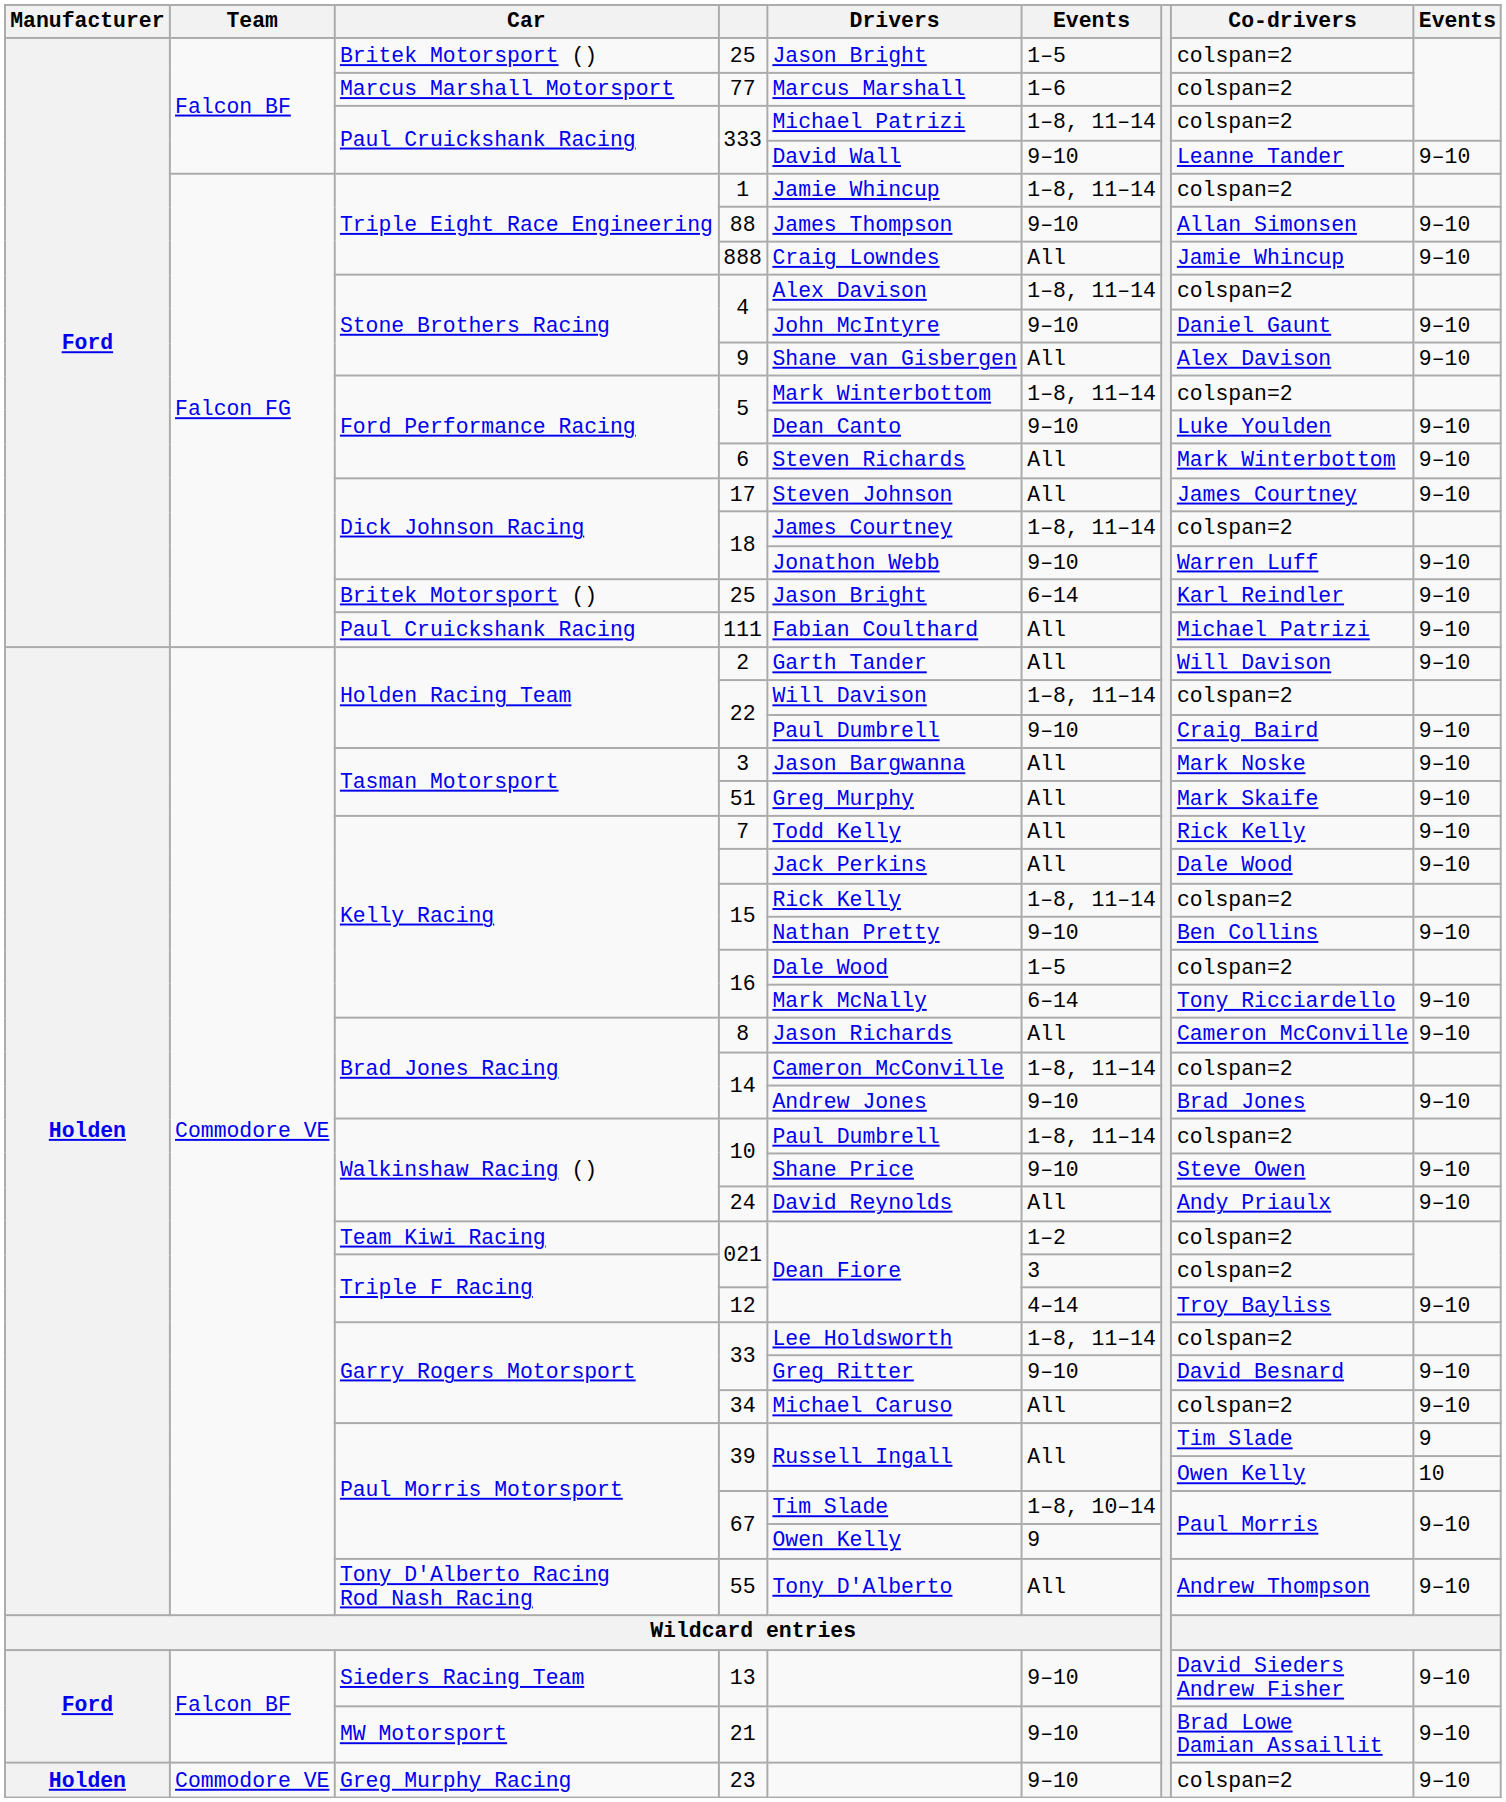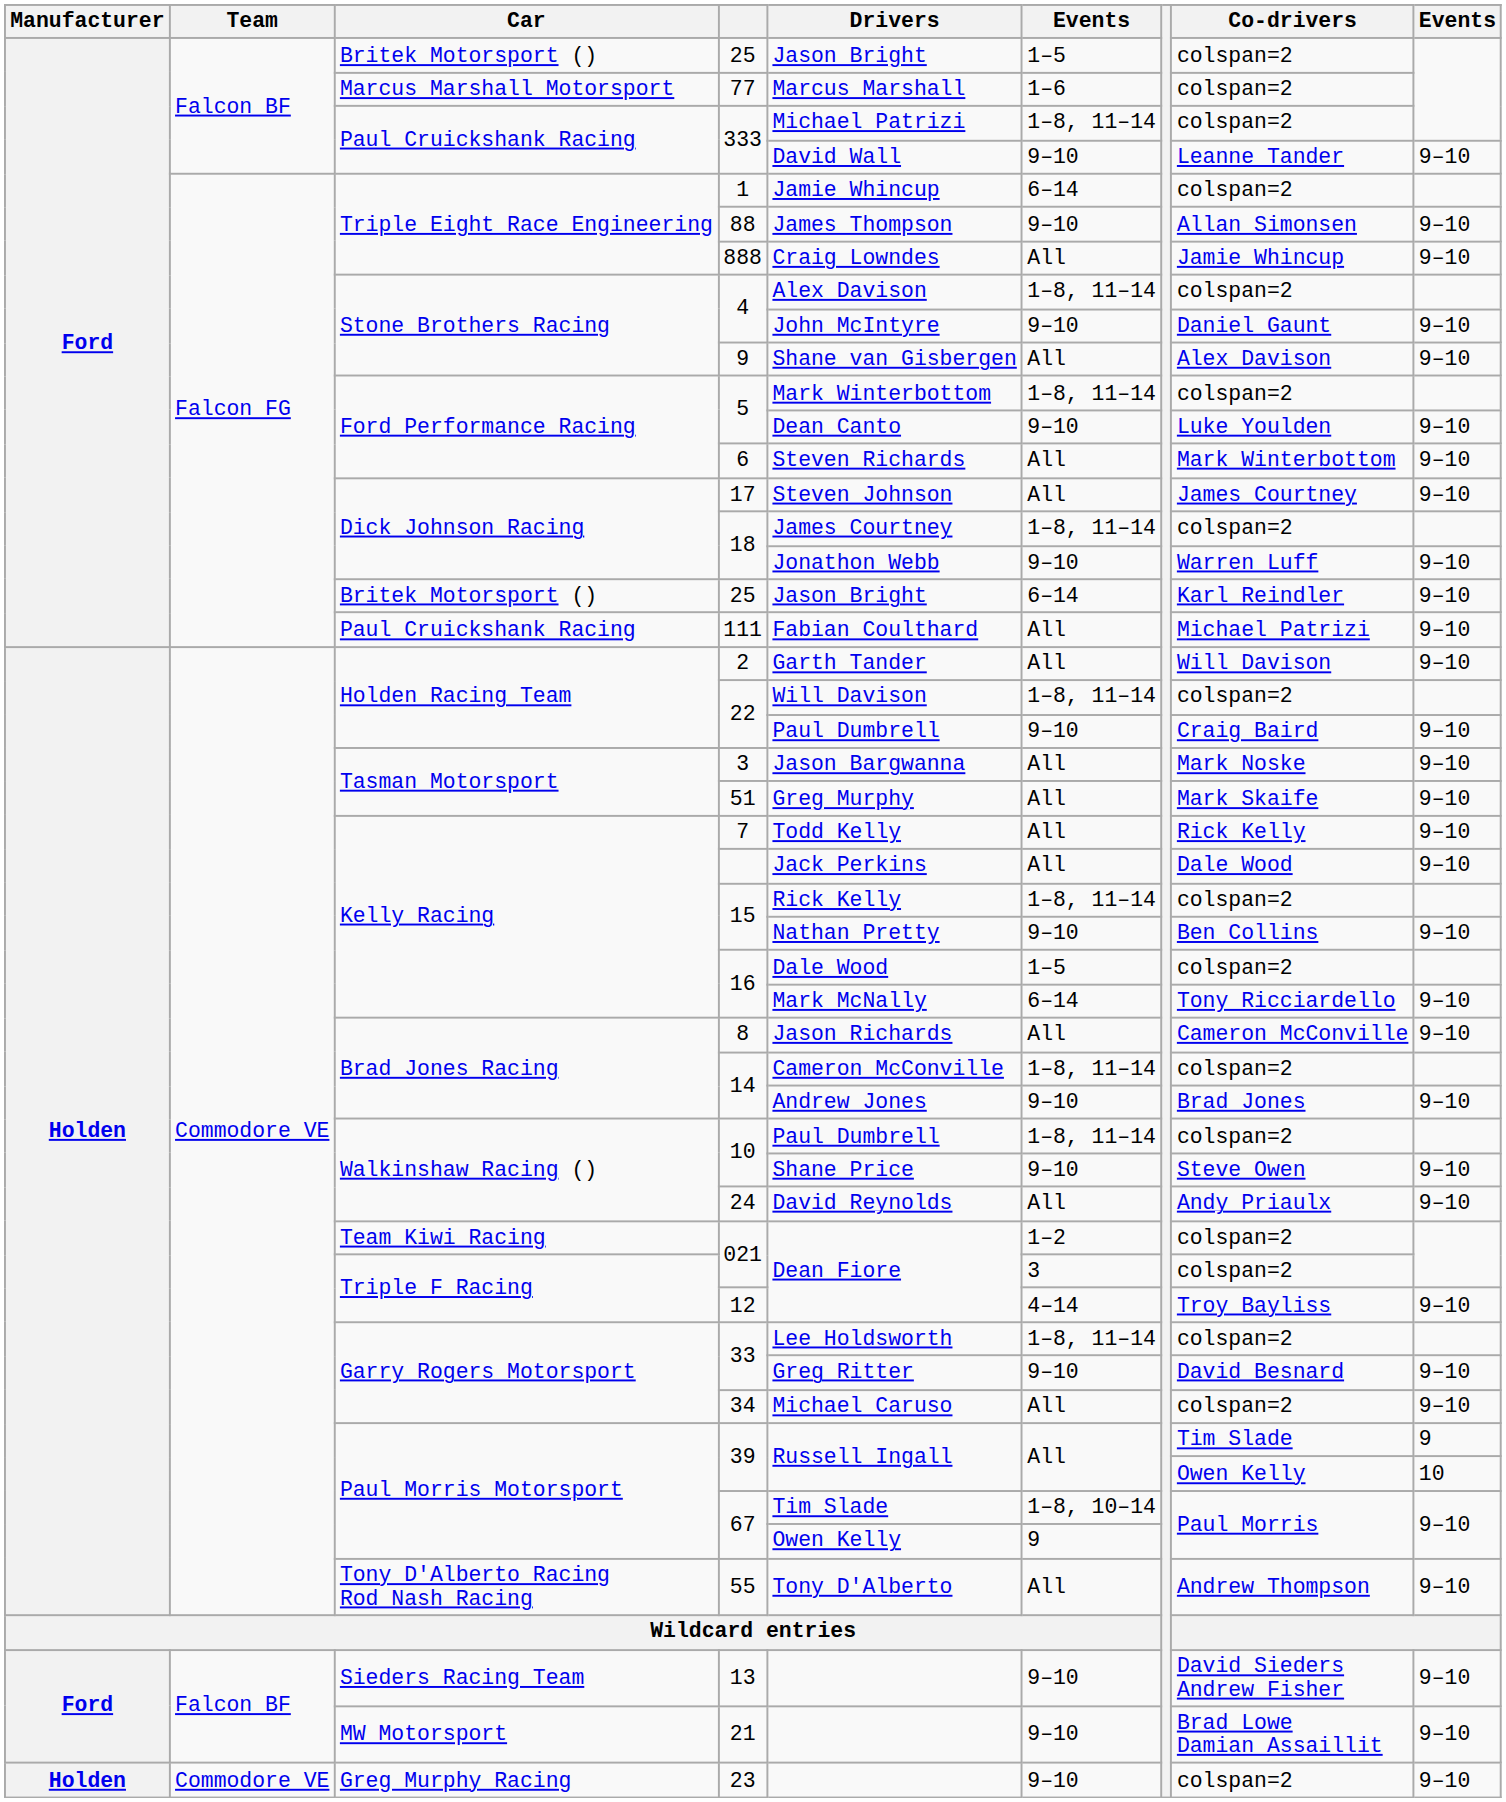(1092, 191) 1–8, 11–14 -> (1053, 191) 6–14
